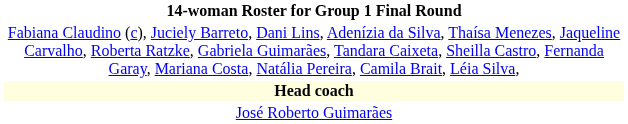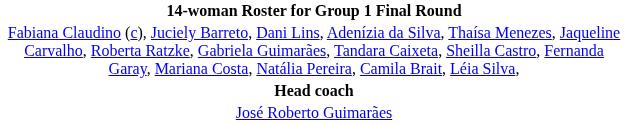(314, 90) lightyellow background -> (314, 90) no background
